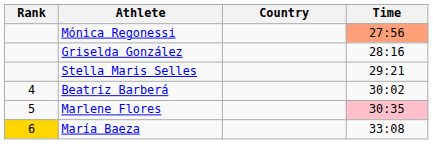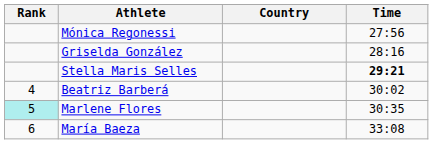(387, 34) lightsalmon background -> (387, 34) no background
(387, 72) normal -> (387, 72) bold
(32, 110) no background -> (32, 110) paleturquoise background
(387, 110) pink background -> (387, 110) no background
(32, 129) gold background -> (32, 129) no background
